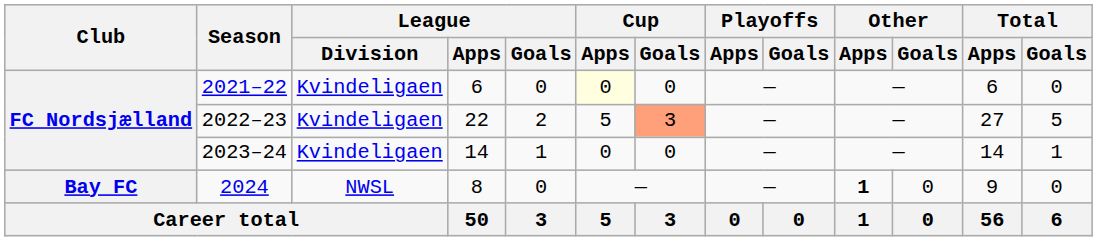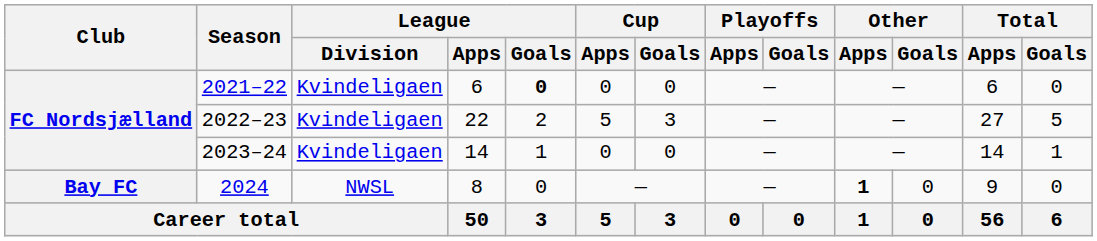(541, 87) normal -> (541, 87) bold
(606, 87) lightyellow background -> (606, 87) no background
(670, 120) lightsalmon background -> (670, 120) no background
